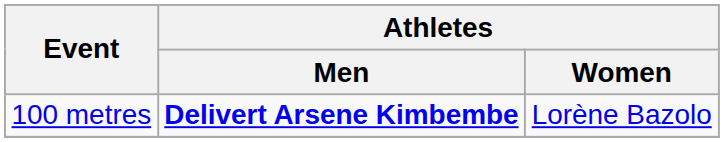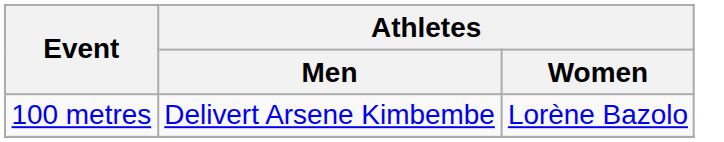(341, 116) bold -> (330, 116) normal
